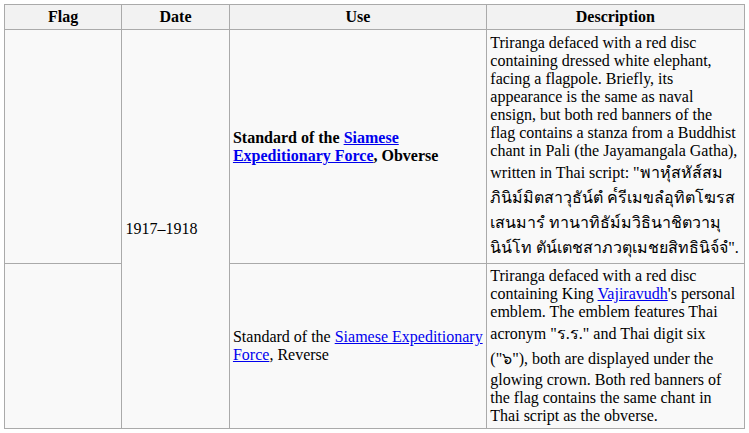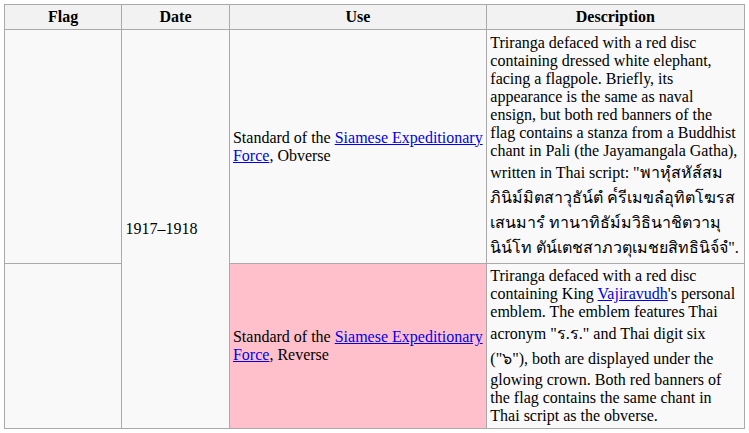(336, 146) bold -> (358, 146) normal
(358, 345) no background -> (358, 345) pink background
